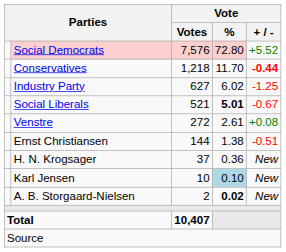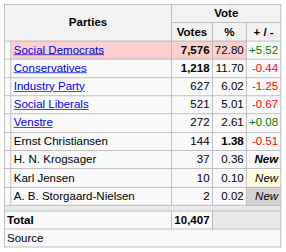(195, 50) normal -> (195, 50) bold
(195, 68) normal -> (195, 68) bold
(265, 68) bold -> (265, 68) normal
(232, 104) bold -> (232, 104) normal
(232, 141) normal -> (232, 141) bold
(267, 159) normal -> (266, 159) bold
(232, 178) lightblue background -> (232, 178) no background
(267, 178) no background -> (267, 178) lightyellow background
(232, 196) bold -> (232, 196) normal
(267, 196) no background -> (267, 196) lightgrey background
